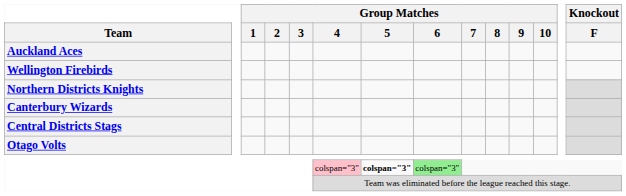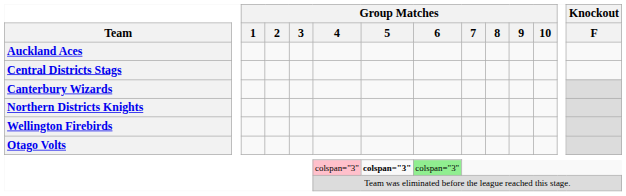(60, 70) Wellington Firebirds -> (64, 70) Central Districts Stags
(75, 88) Northern Districts Knights -> (60, 88) Canterbury Wizards
(60, 107) Canterbury Wizards -> (75, 107) Northern Districts Knights
(64, 126) Central Districts Stags -> (60, 126) Wellington Firebirds
